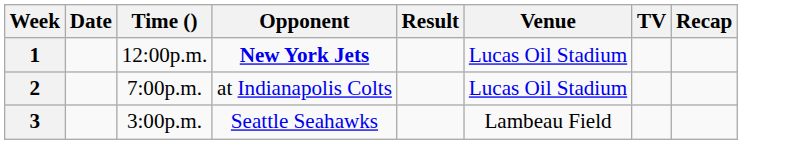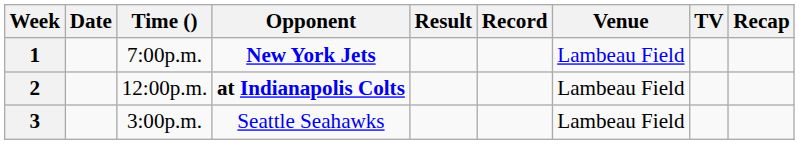+ column: (515, 21)
(164, 54) 12:00p.m. -> (164, 54) 7:00p.m.
(548, 54) Lucas Oil Stadium -> (621, 54) Lambeau Field
(164, 88) 7:00p.m. -> (164, 88) 12:00p.m.
(304, 88) normal -> (311, 88) bold
(548, 88) Lucas Oil Stadium -> (621, 88) Lambeau Field
